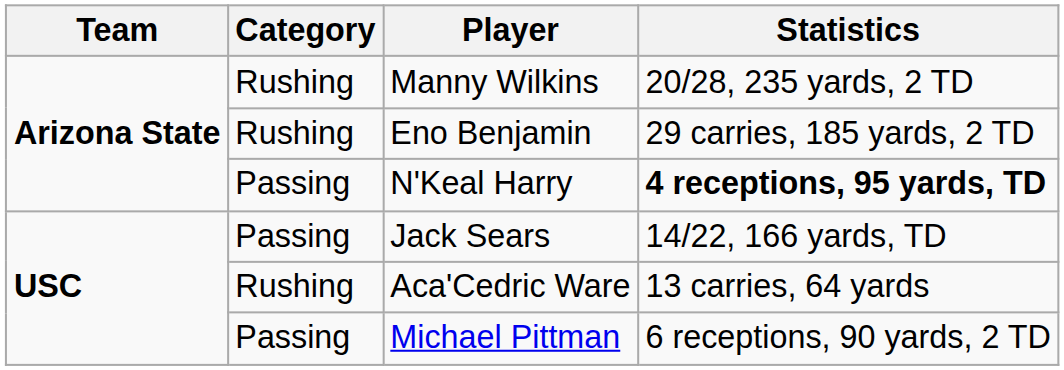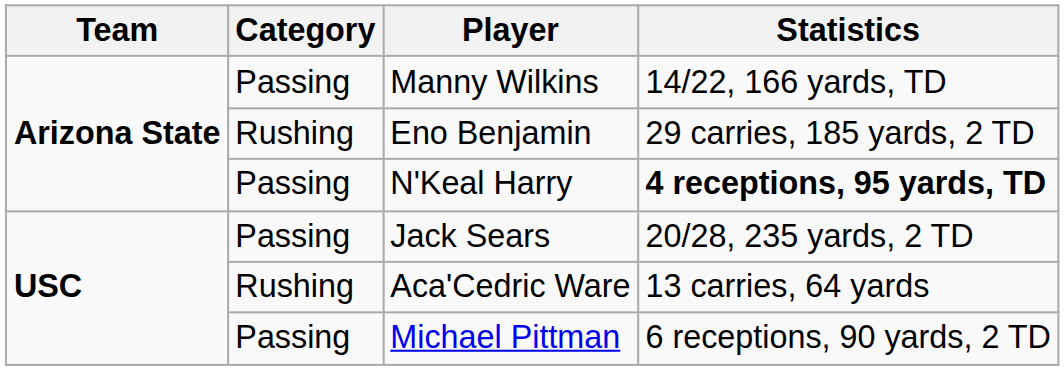(295, 81) Rushing -> (293, 81) Passing
(810, 81) 20/28, 235 yards, 2 TD -> (796, 81) 14/22, 166 yards, TD
(796, 235) 14/22, 166 yards, TD -> (810, 235) 20/28, 235 yards, 2 TD
